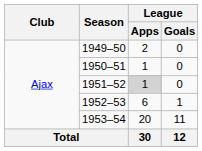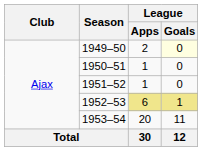(180, 48) no background -> (180, 48) lightyellow background
(145, 84) lightgrey background -> (145, 84) no background
(145, 102) no background -> (145, 102) khaki background
(180, 102) no background -> (180, 102) khaki background
